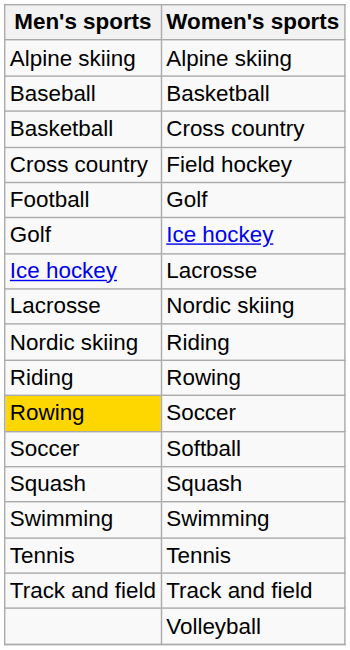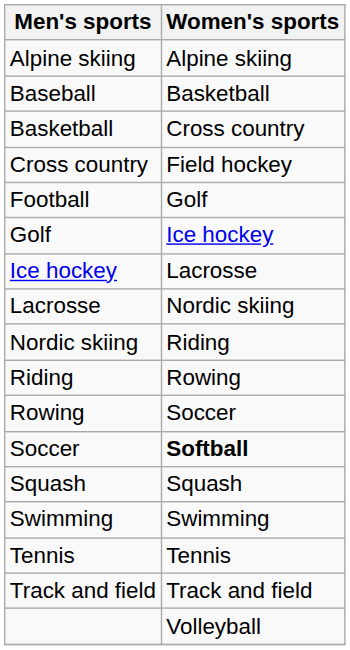(47, 413) gold background -> (47, 413) no background
(204, 448) normal -> (207, 448) bold
